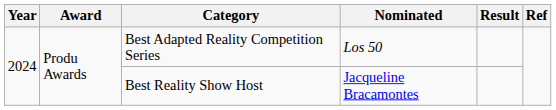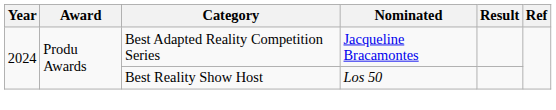(363, 46) Los 50 -> (381, 46) Jacqueline Bracamontes
(381, 85) Jacqueline Bracamontes -> (363, 77) Los 50
